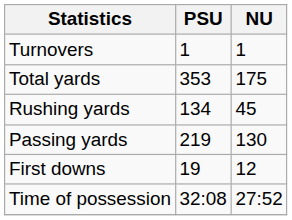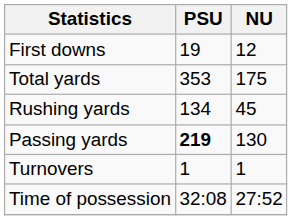rows swapped: (57, 169) <-> (51, 49)
(195, 139) normal -> (195, 139) bold
